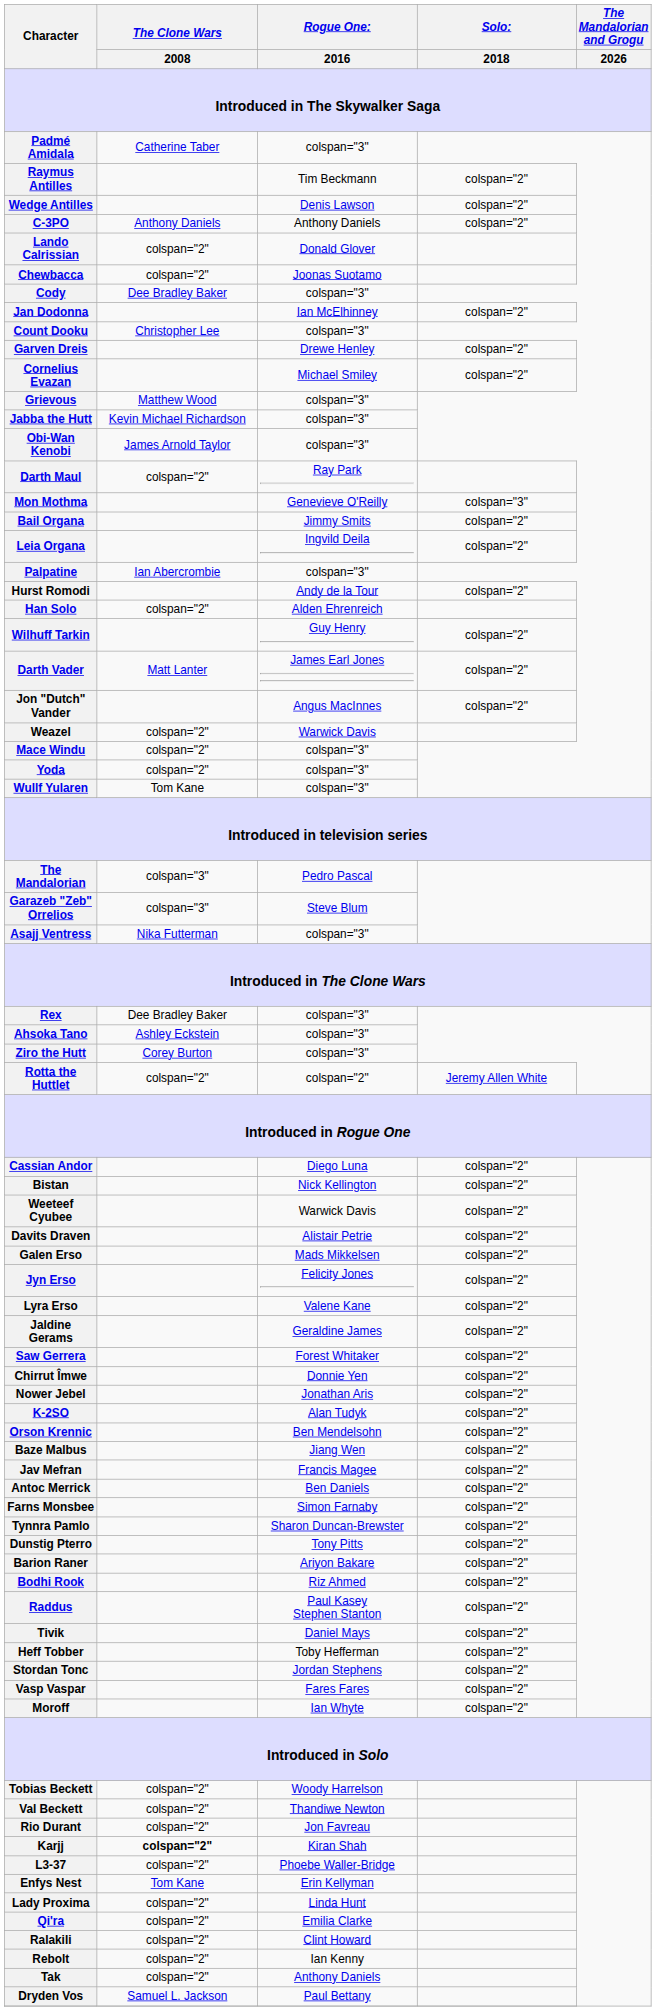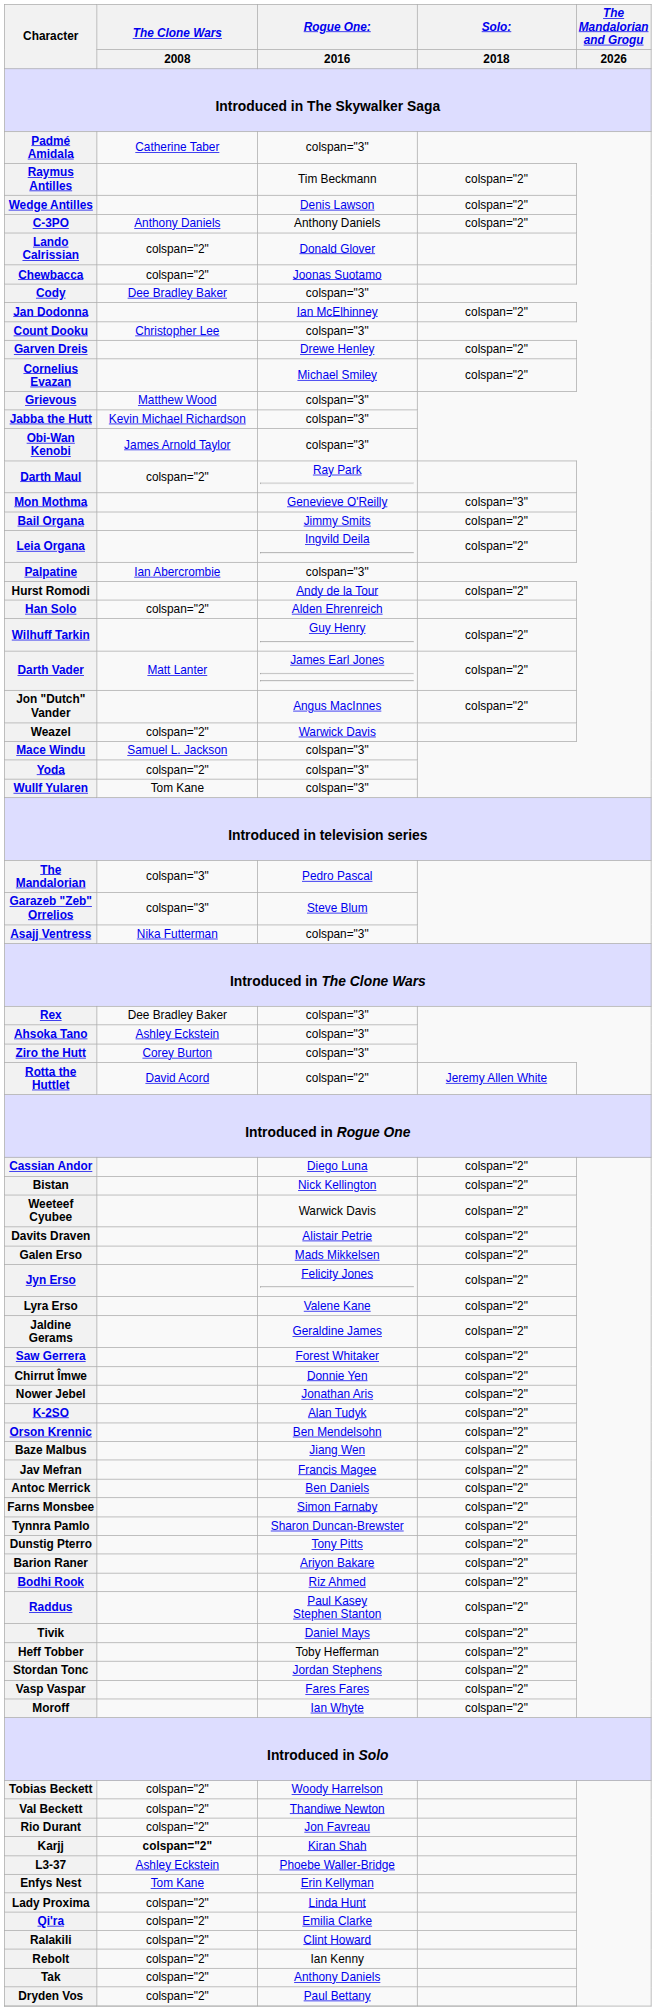(177, 750) colspan="2" -> (177, 750) Samuel L. Jackson
(177, 1078) colspan="2" -> (177, 1078) David Acord
(177, 1865) colspan="2" -> (177, 1865) Ashley Eckstein
(177, 1996) Samuel L. Jackson -> (177, 1996) colspan="2"
